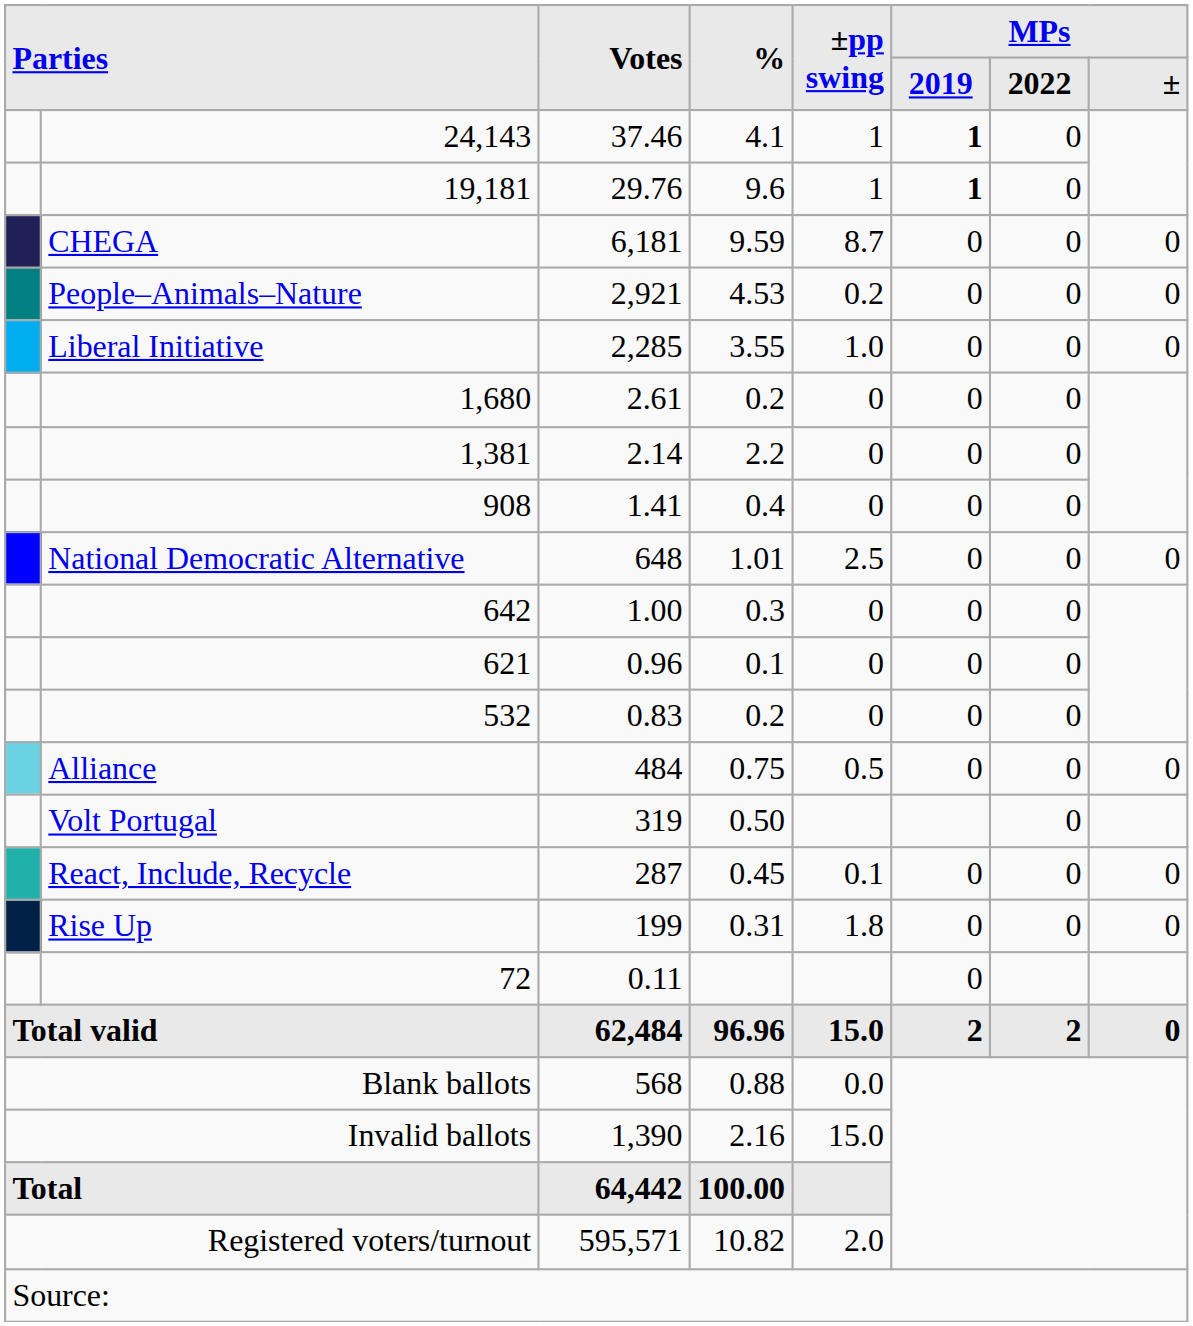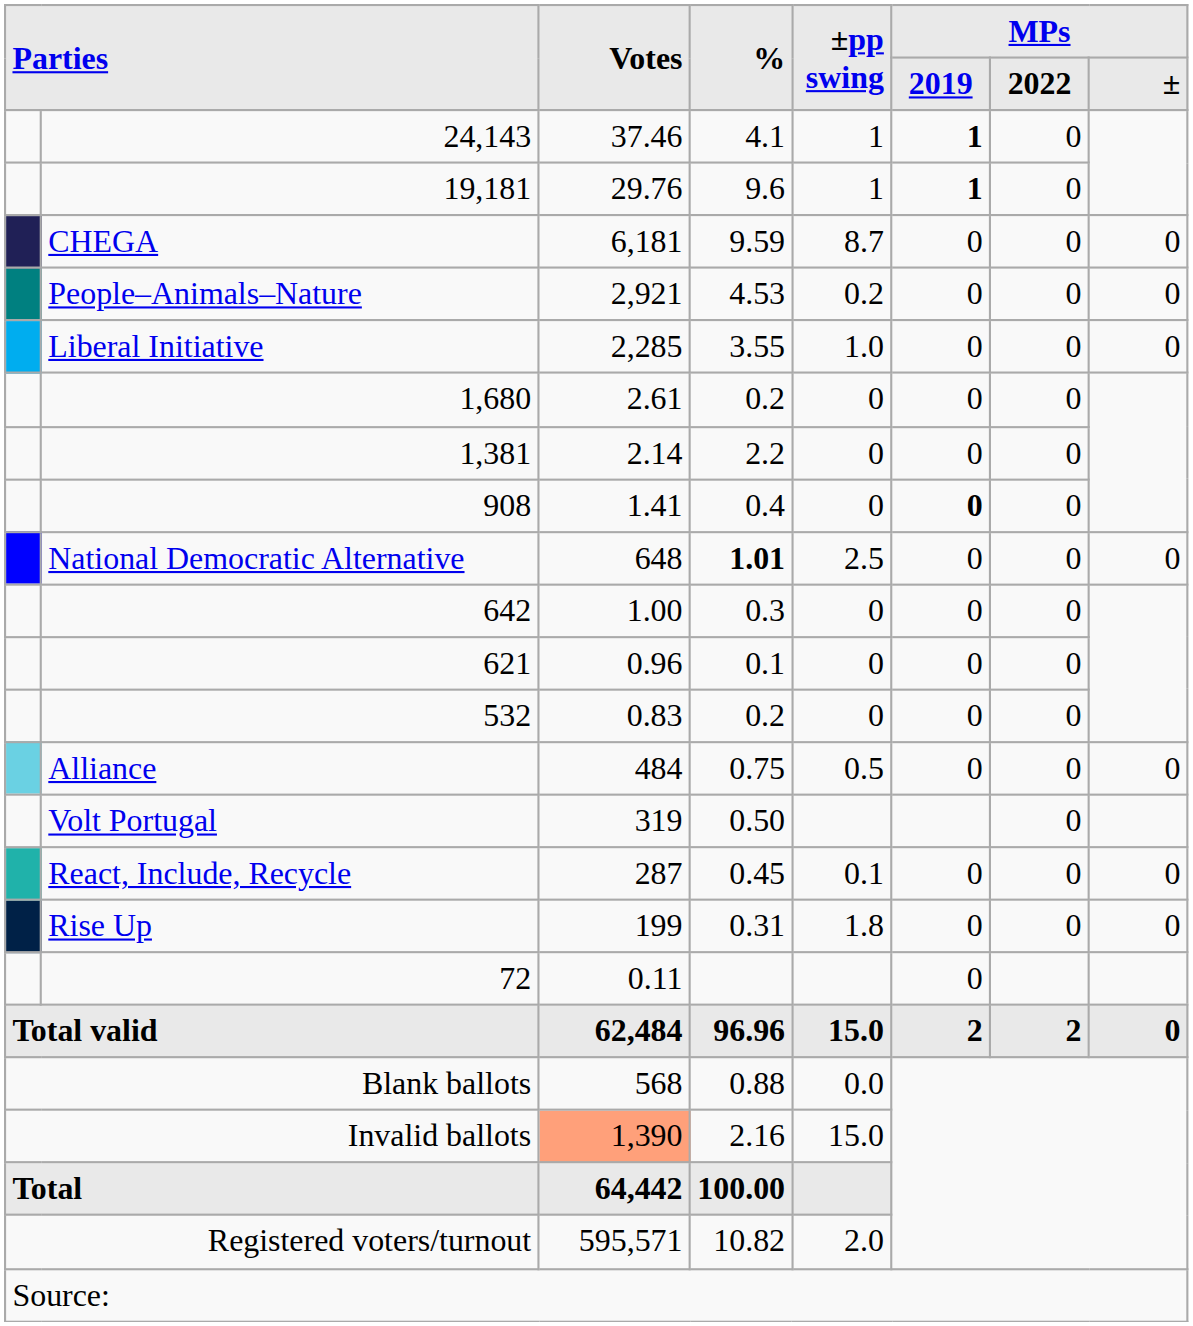(975, 504) normal -> (975, 504) bold
(757, 557) normal -> (757, 557) bold
(647, 1136) no background -> (647, 1136) lightsalmon background
